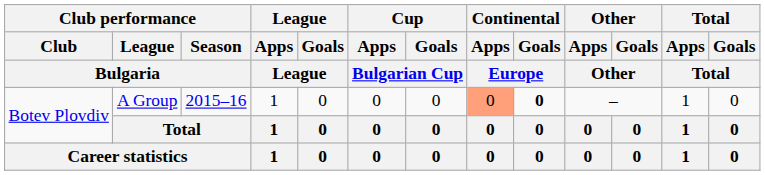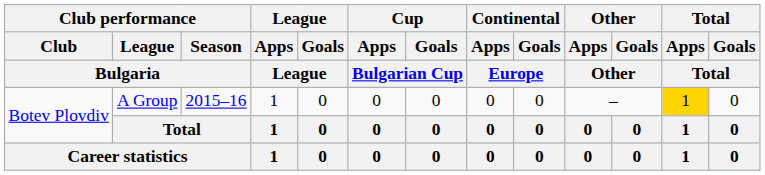(490, 101) lightsalmon background -> (490, 101) no background
(539, 101) bold -> (539, 101) normal
(685, 101) no background -> (685, 101) gold background
